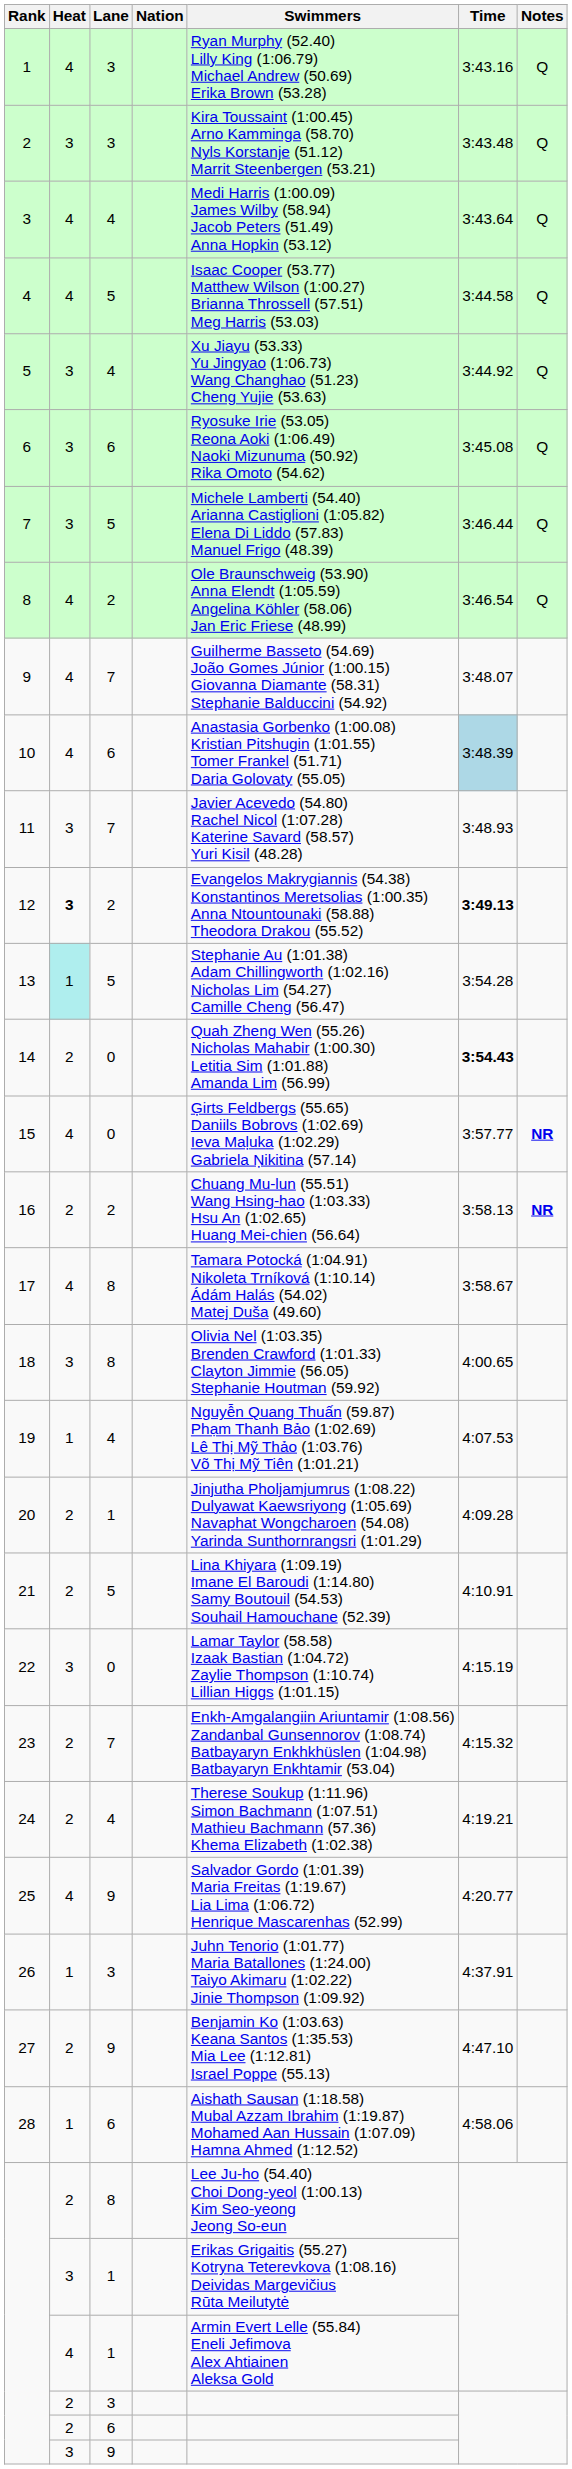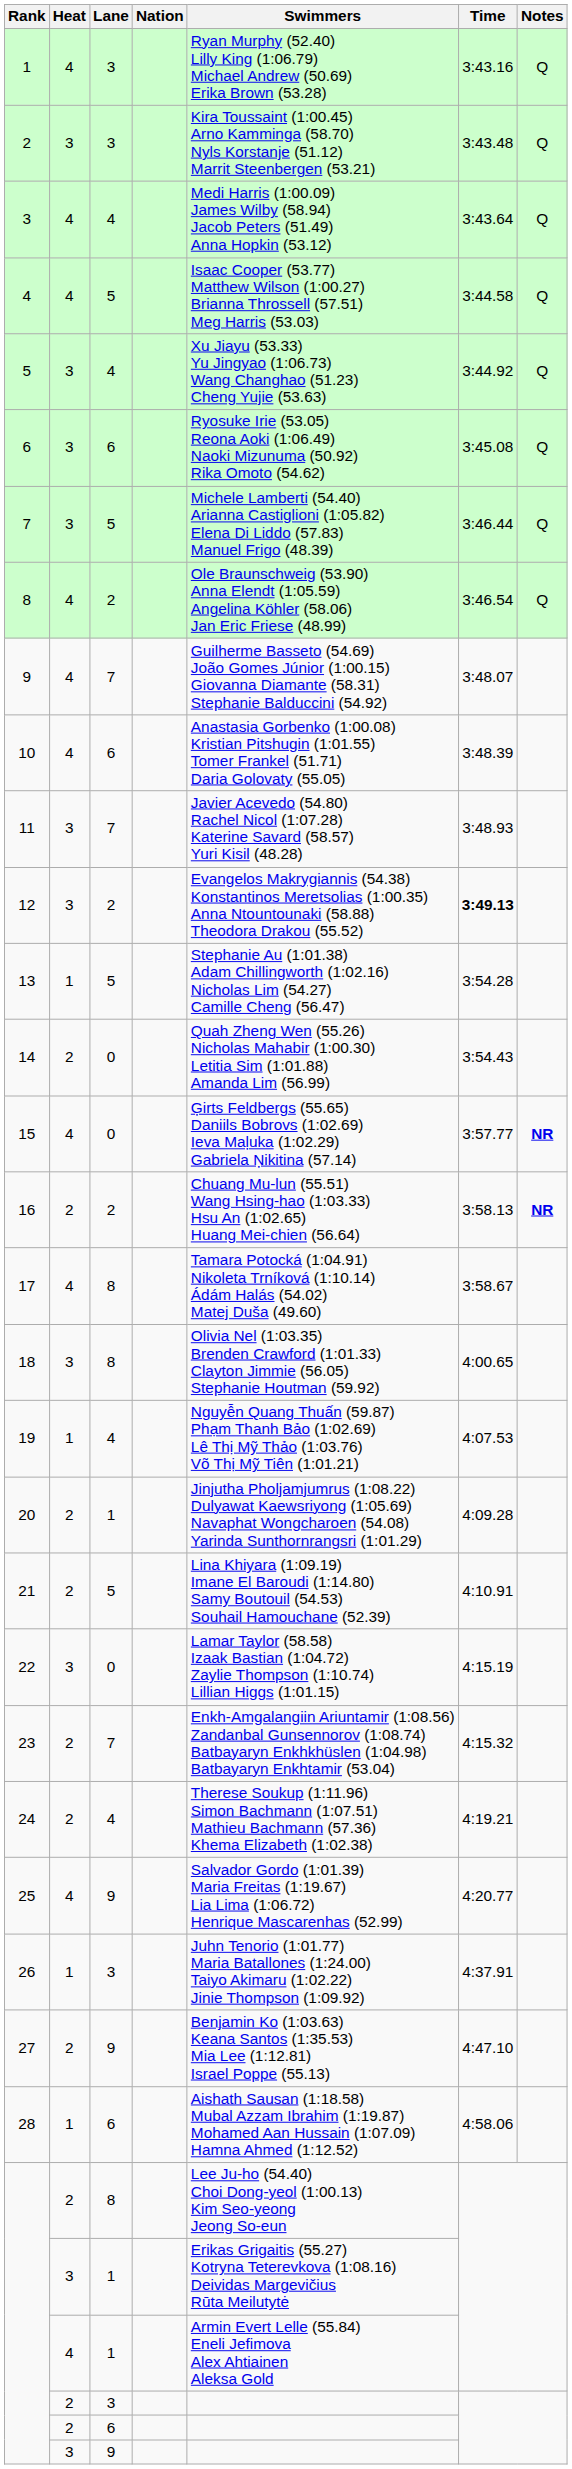(488, 752) lightblue background -> (488, 752) no background
(69, 905) bold -> (69, 905) normal
(69, 981) paleturquoise background -> (69, 981) no background
(488, 1057) bold -> (488, 1057) normal
